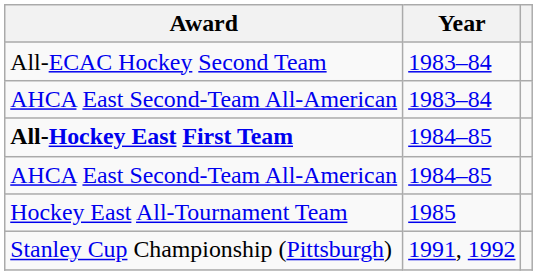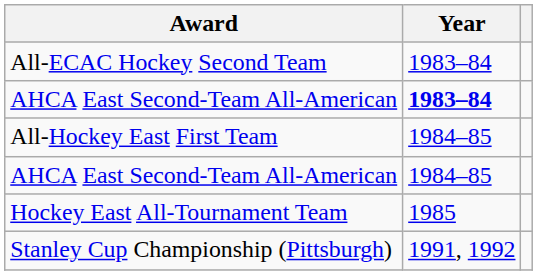(450, 99) normal -> (450, 99) bold
(152, 136) bold -> (144, 136) normal
